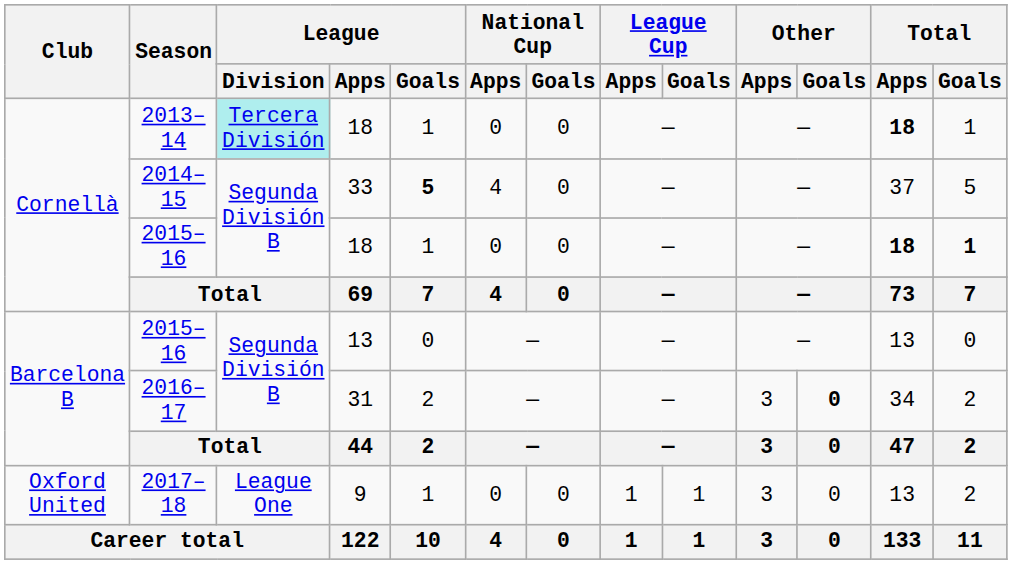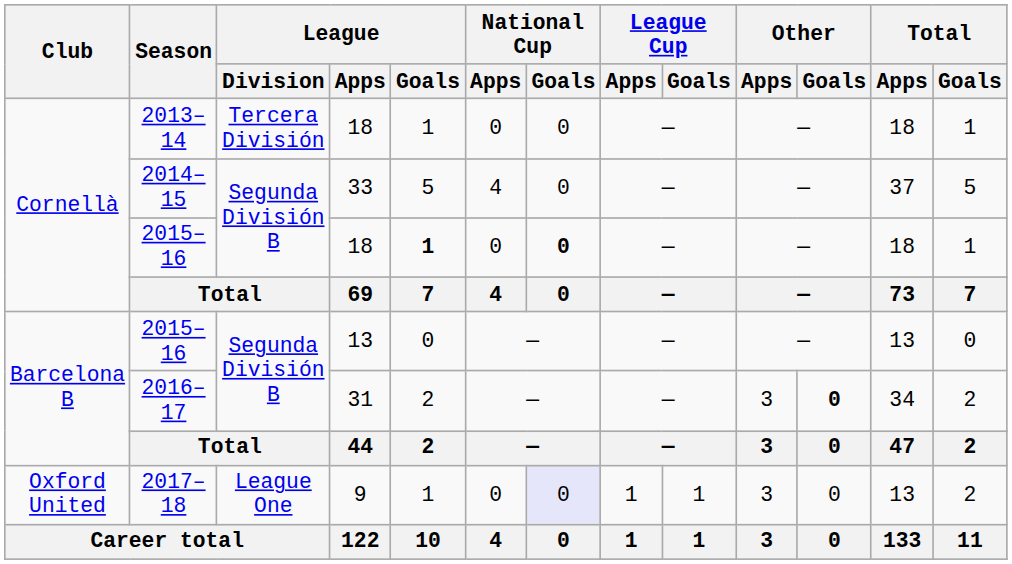(273, 129) paleturquoise background -> (273, 129) no background
(902, 129) bold -> (902, 129) normal
(428, 188) bold -> (428, 188) normal
(428, 247) normal -> (428, 247) bold
(563, 247) normal -> (563, 247) bold
(902, 247) bold -> (902, 247) normal
(970, 247) bold -> (970, 247) normal
(563, 495) no background -> (563, 495) lavender background
